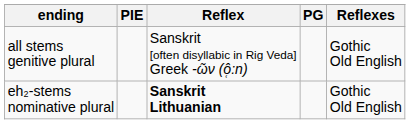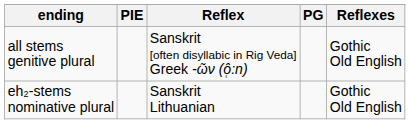(185, 99) bold -> (182, 99) normal
